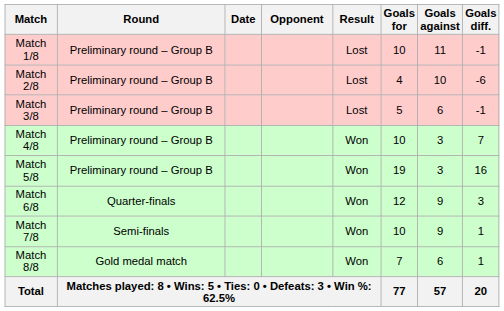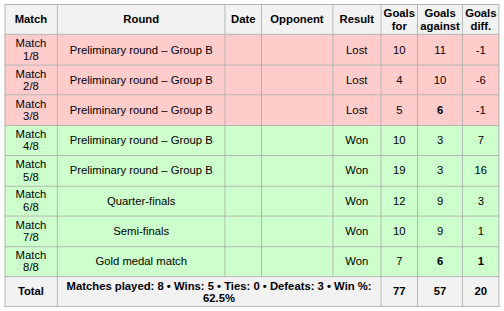(440, 110) normal -> (440, 110) bold
(440, 261) normal -> (440, 261) bold
(481, 261) normal -> (481, 261) bold
